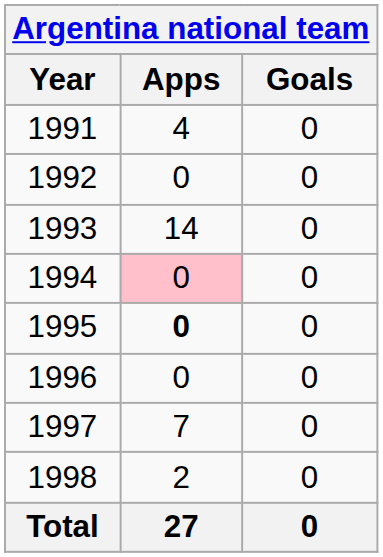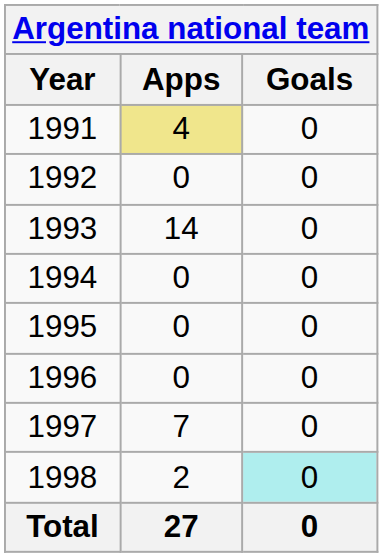(181, 128) no background -> (181, 128) khaki background
(181, 278) pink background -> (181, 278) no background
(181, 327) bold -> (181, 327) normal
(310, 476) no background -> (310, 476) paleturquoise background
